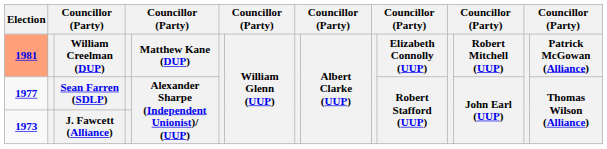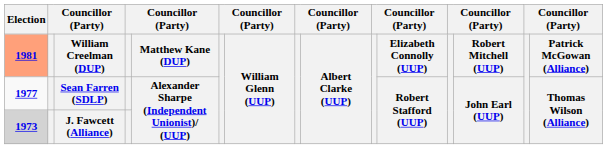(26, 127) no background -> (26, 127) lightgrey background
